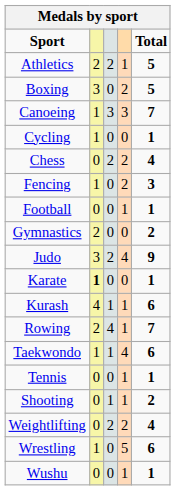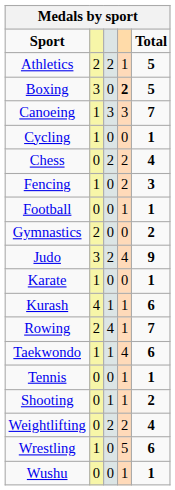(125, 89) normal -> (125, 89) bold
(96, 281) bold -> (96, 281) normal
